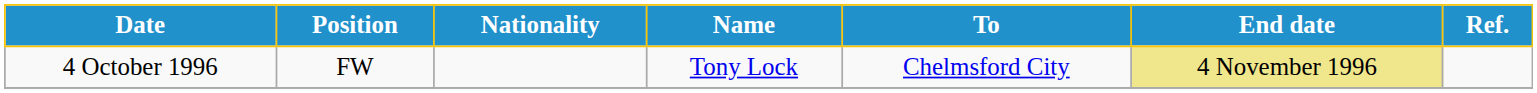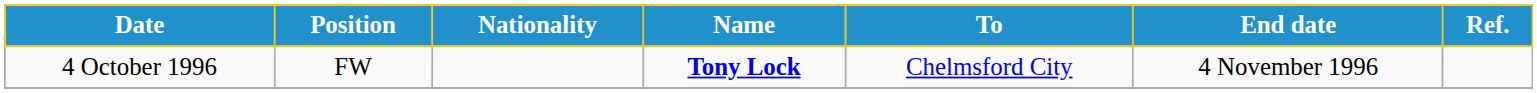(744, 66) normal -> (744, 66) bold
(1287, 66) khaki background -> (1288, 66) no background
